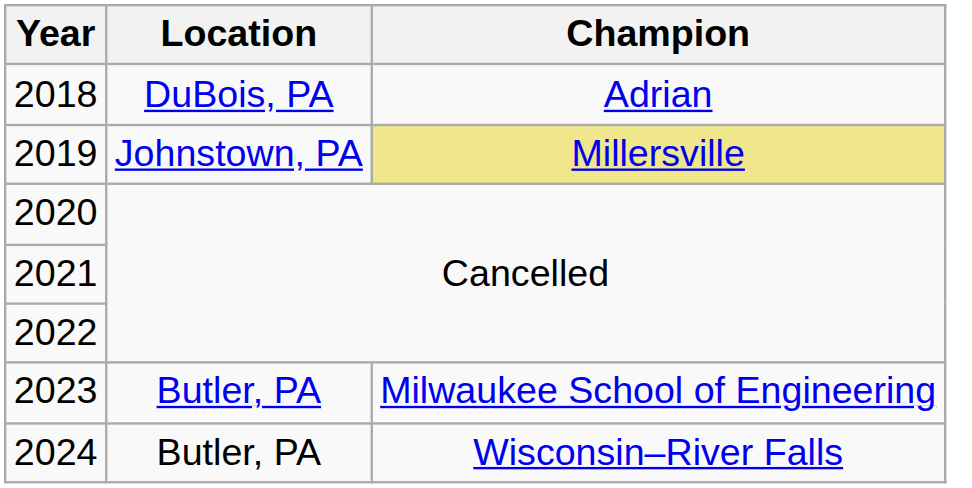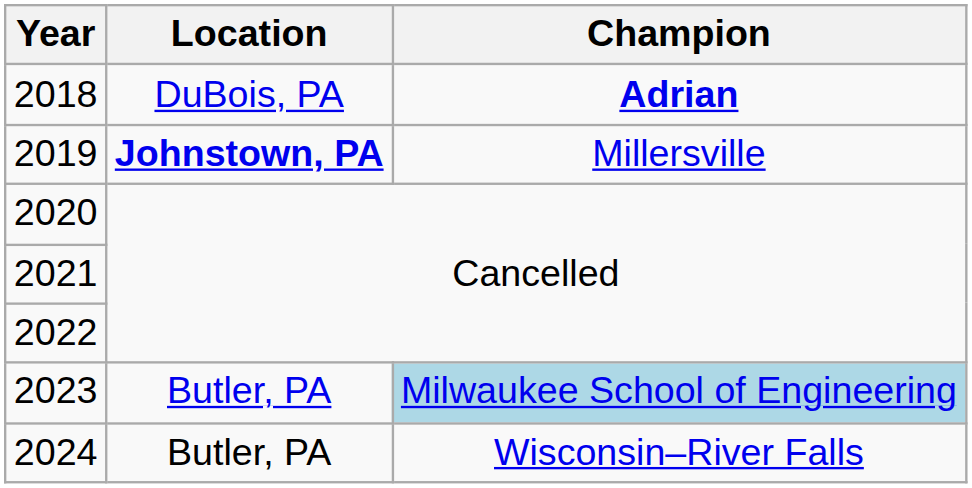(658, 93) normal -> (679, 93) bold
(239, 153) normal -> (249, 153) bold
(658, 153) khaki background -> (679, 153) no background
(658, 392) no background -> (679, 392) lightblue background
